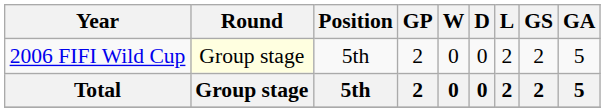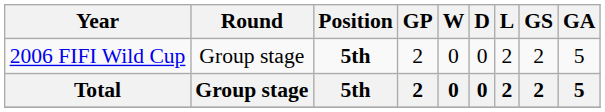(252, 55) lightyellow background -> (252, 55) no background
(356, 55) normal -> (356, 55) bold
